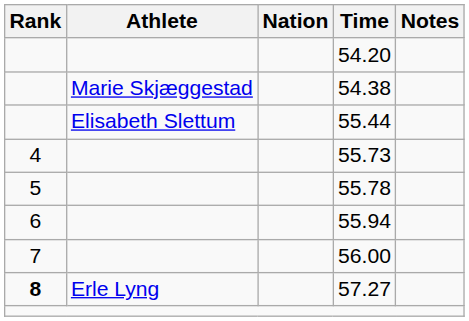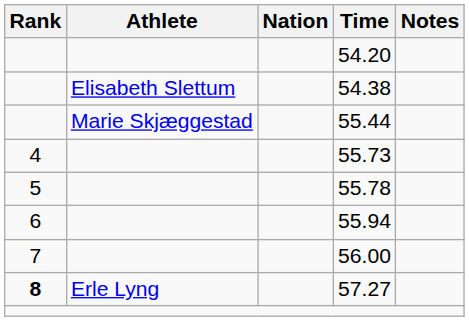(162, 88) Marie Skjæggestad -> (153, 88) Elisabeth Slettum
(153, 121) Elisabeth Slettum -> (162, 121) Marie Skjæggestad
